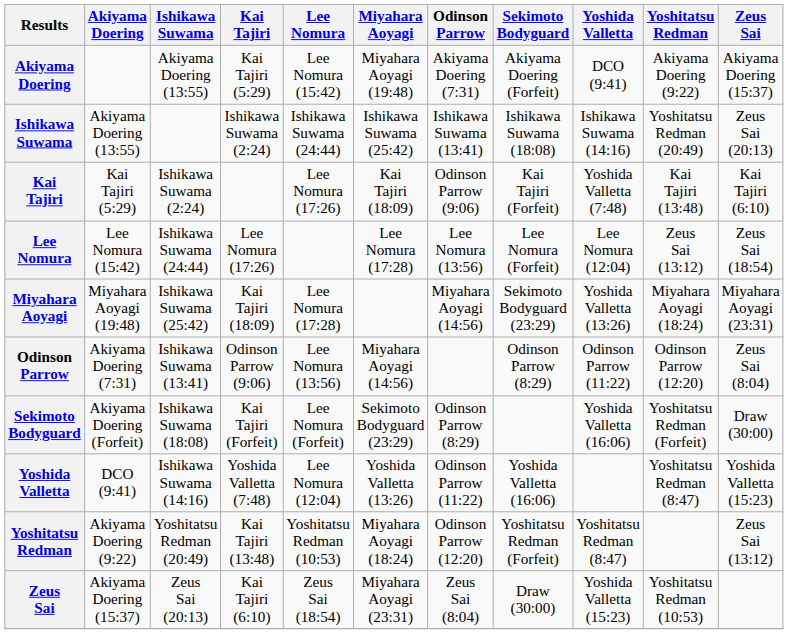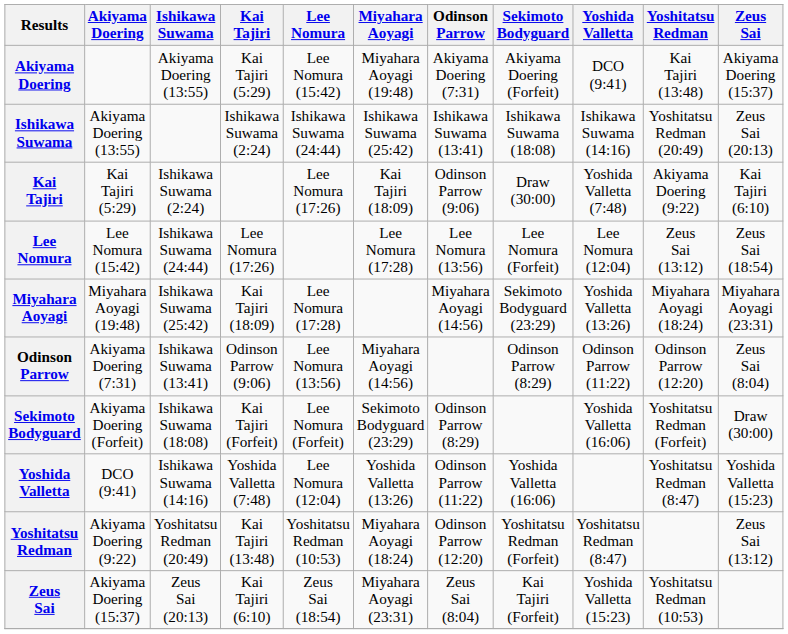(681, 74) Akiyama Doering (9:22) -> (681, 74) Kai Tajiri (13:48)
(533, 191) Kai Tajiri (Forfeit) -> (533, 191) Draw (30:00)
(681, 191) Kai Tajiri (13:48) -> (681, 191) Akiyama Doering (9:22)
(533, 599) Draw (30:00) -> (533, 599) Kai Tajiri (Forfeit)
